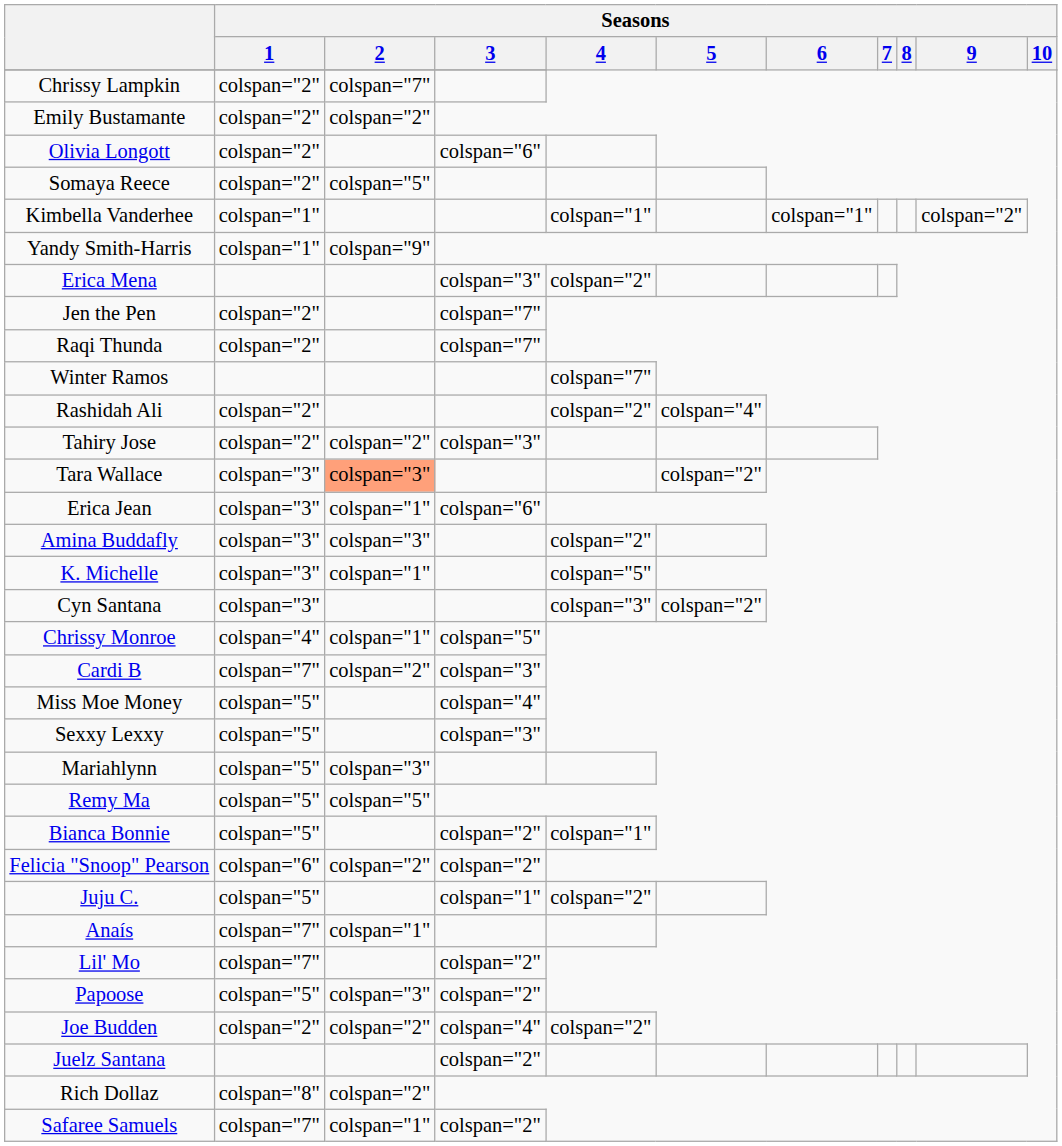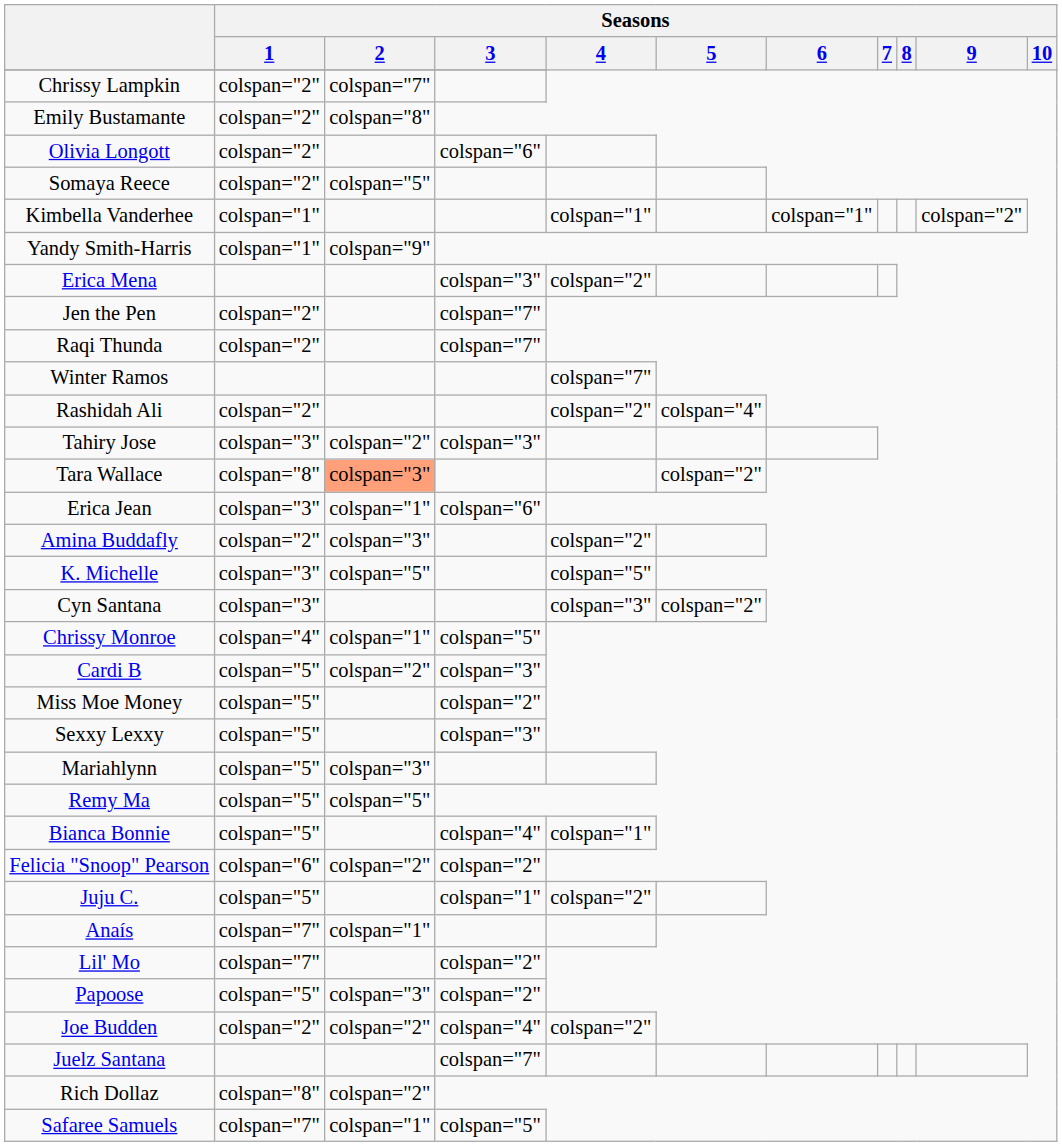(380, 118) colspan="2" -> (380, 118) colspan="8"
(269, 442) colspan="2" -> (269, 442) colspan="3"
(269, 475) colspan="3" -> (269, 475) colspan="8"
(269, 540) colspan="3" -> (269, 540) colspan="2"
(380, 572) colspan="1" -> (380, 572) colspan="5"
(269, 670) colspan="7" -> (269, 670) colspan="5"
(490, 702) colspan="4" -> (490, 702) colspan="2"
(490, 832) colspan="2" -> (490, 832) colspan="4"
(490, 1060) colspan="2" -> (490, 1060) colspan="7"
(490, 1125) colspan="2" -> (490, 1125) colspan="5"
